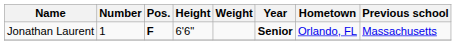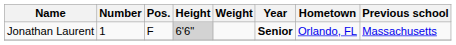(150, 31) bold -> (150, 31) normal
(185, 31) no background -> (185, 31) lightgrey background
